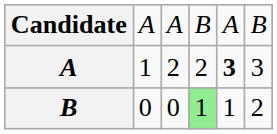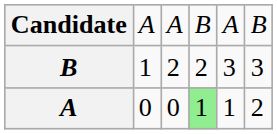(69, 66) A -> (69, 66) B
(229, 66) bold -> (229, 66) normal
(69, 107) B -> (69, 107) A
